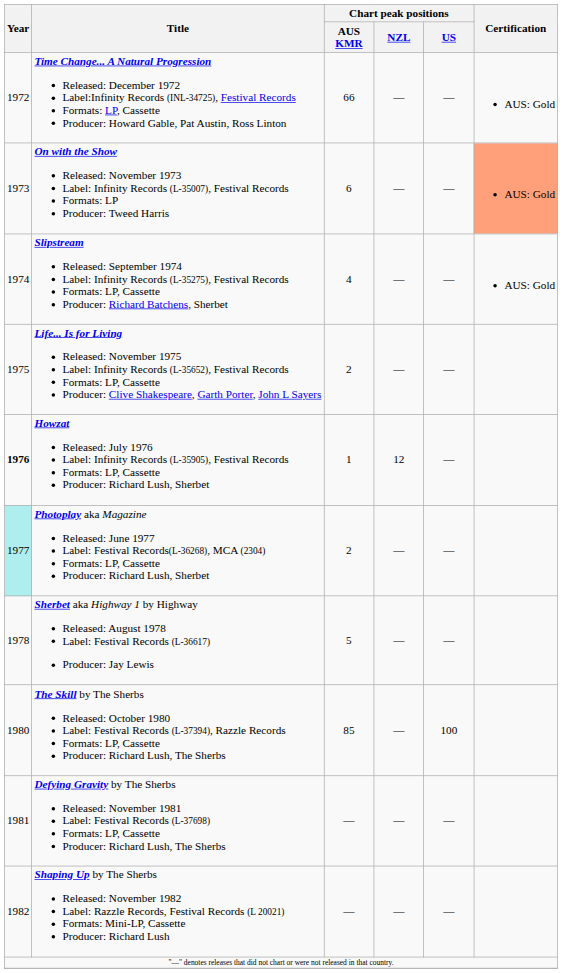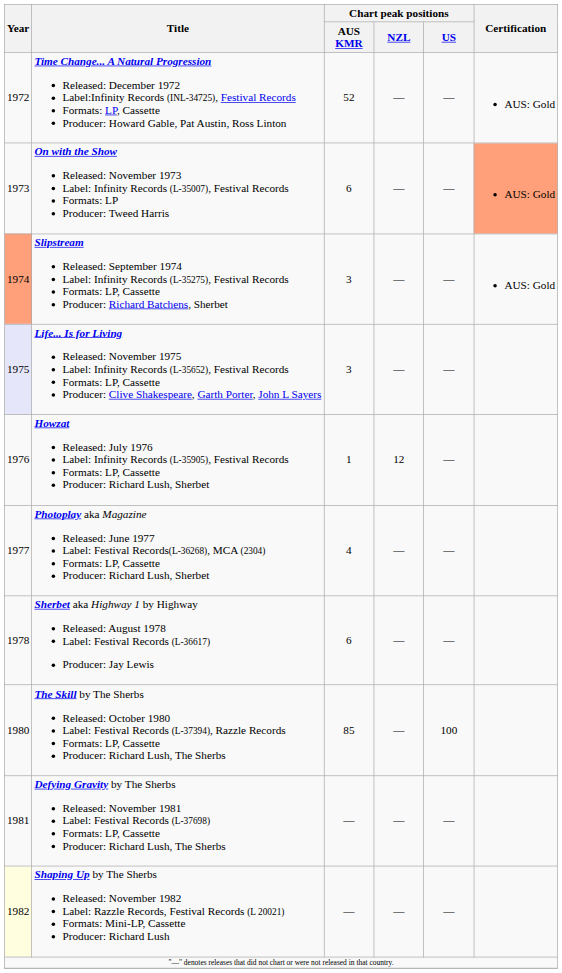(349, 97) 66 -> (349, 97) 52
(18, 279) no background -> (18, 279) lightsalmon background
(349, 279) 4 -> (349, 279) 3
(18, 369) no background -> (18, 369) lavender background
(349, 369) 2 -> (349, 369) 3
(18, 460) bold -> (18, 460) normal
(18, 550) paleturquoise background -> (18, 550) no background
(349, 550) 2 -> (349, 550) 4
(349, 640) 5 -> (349, 640) 6
(18, 911) no background -> (18, 911) lightyellow background
